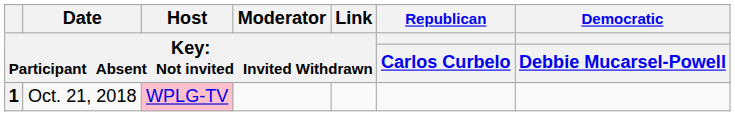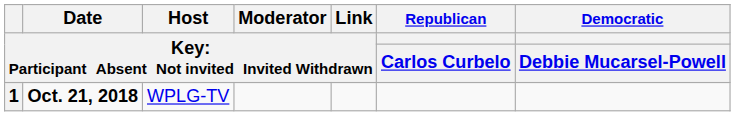(82, 96) normal -> (83, 96) bold
(187, 96) pink background -> (188, 96) no background
